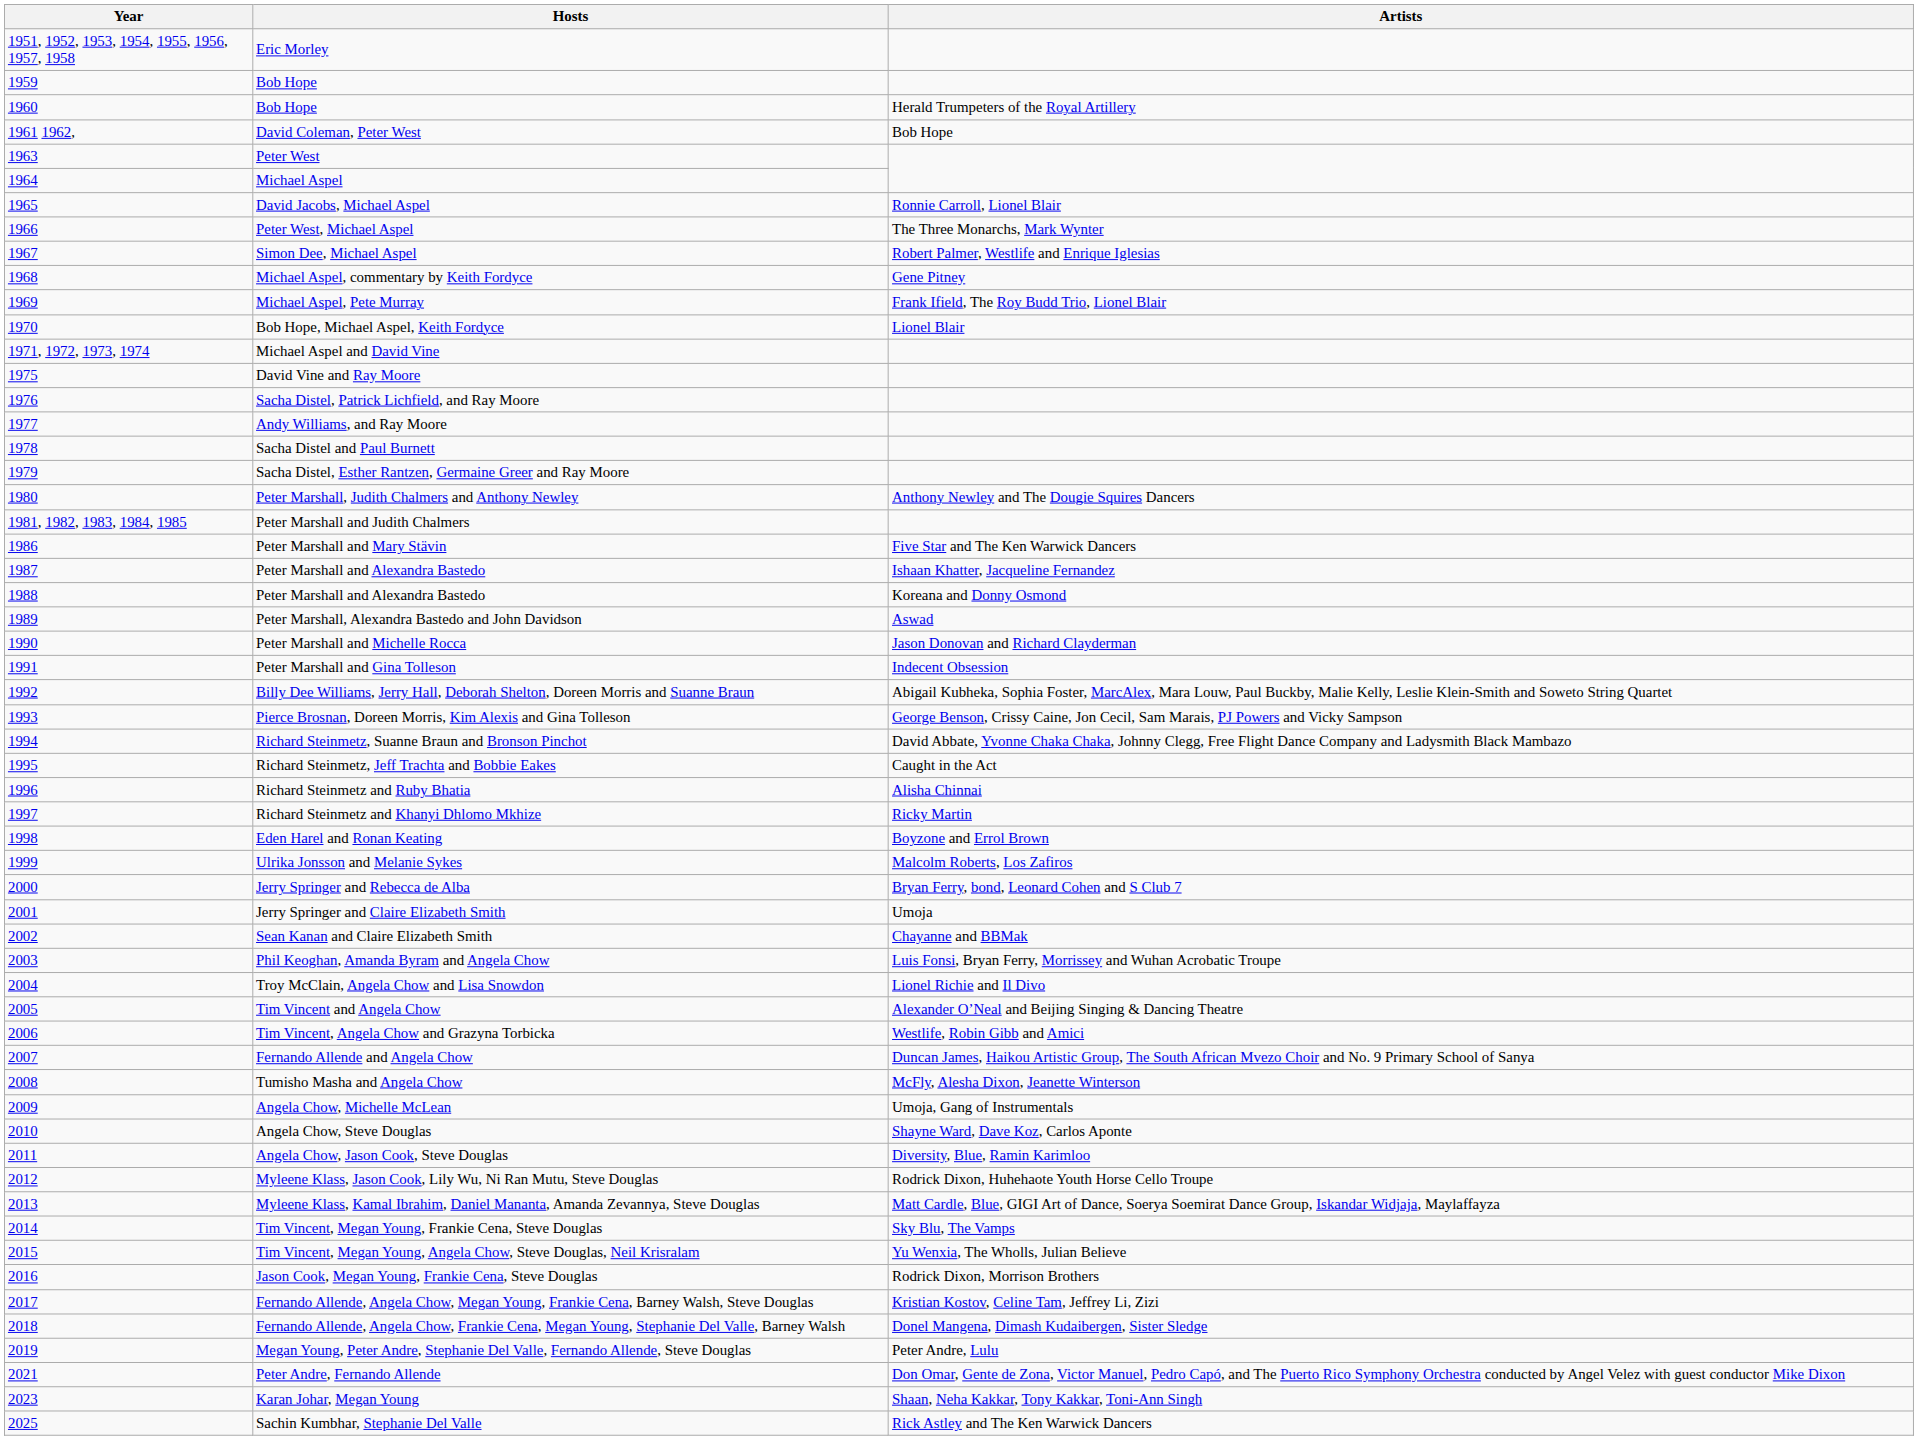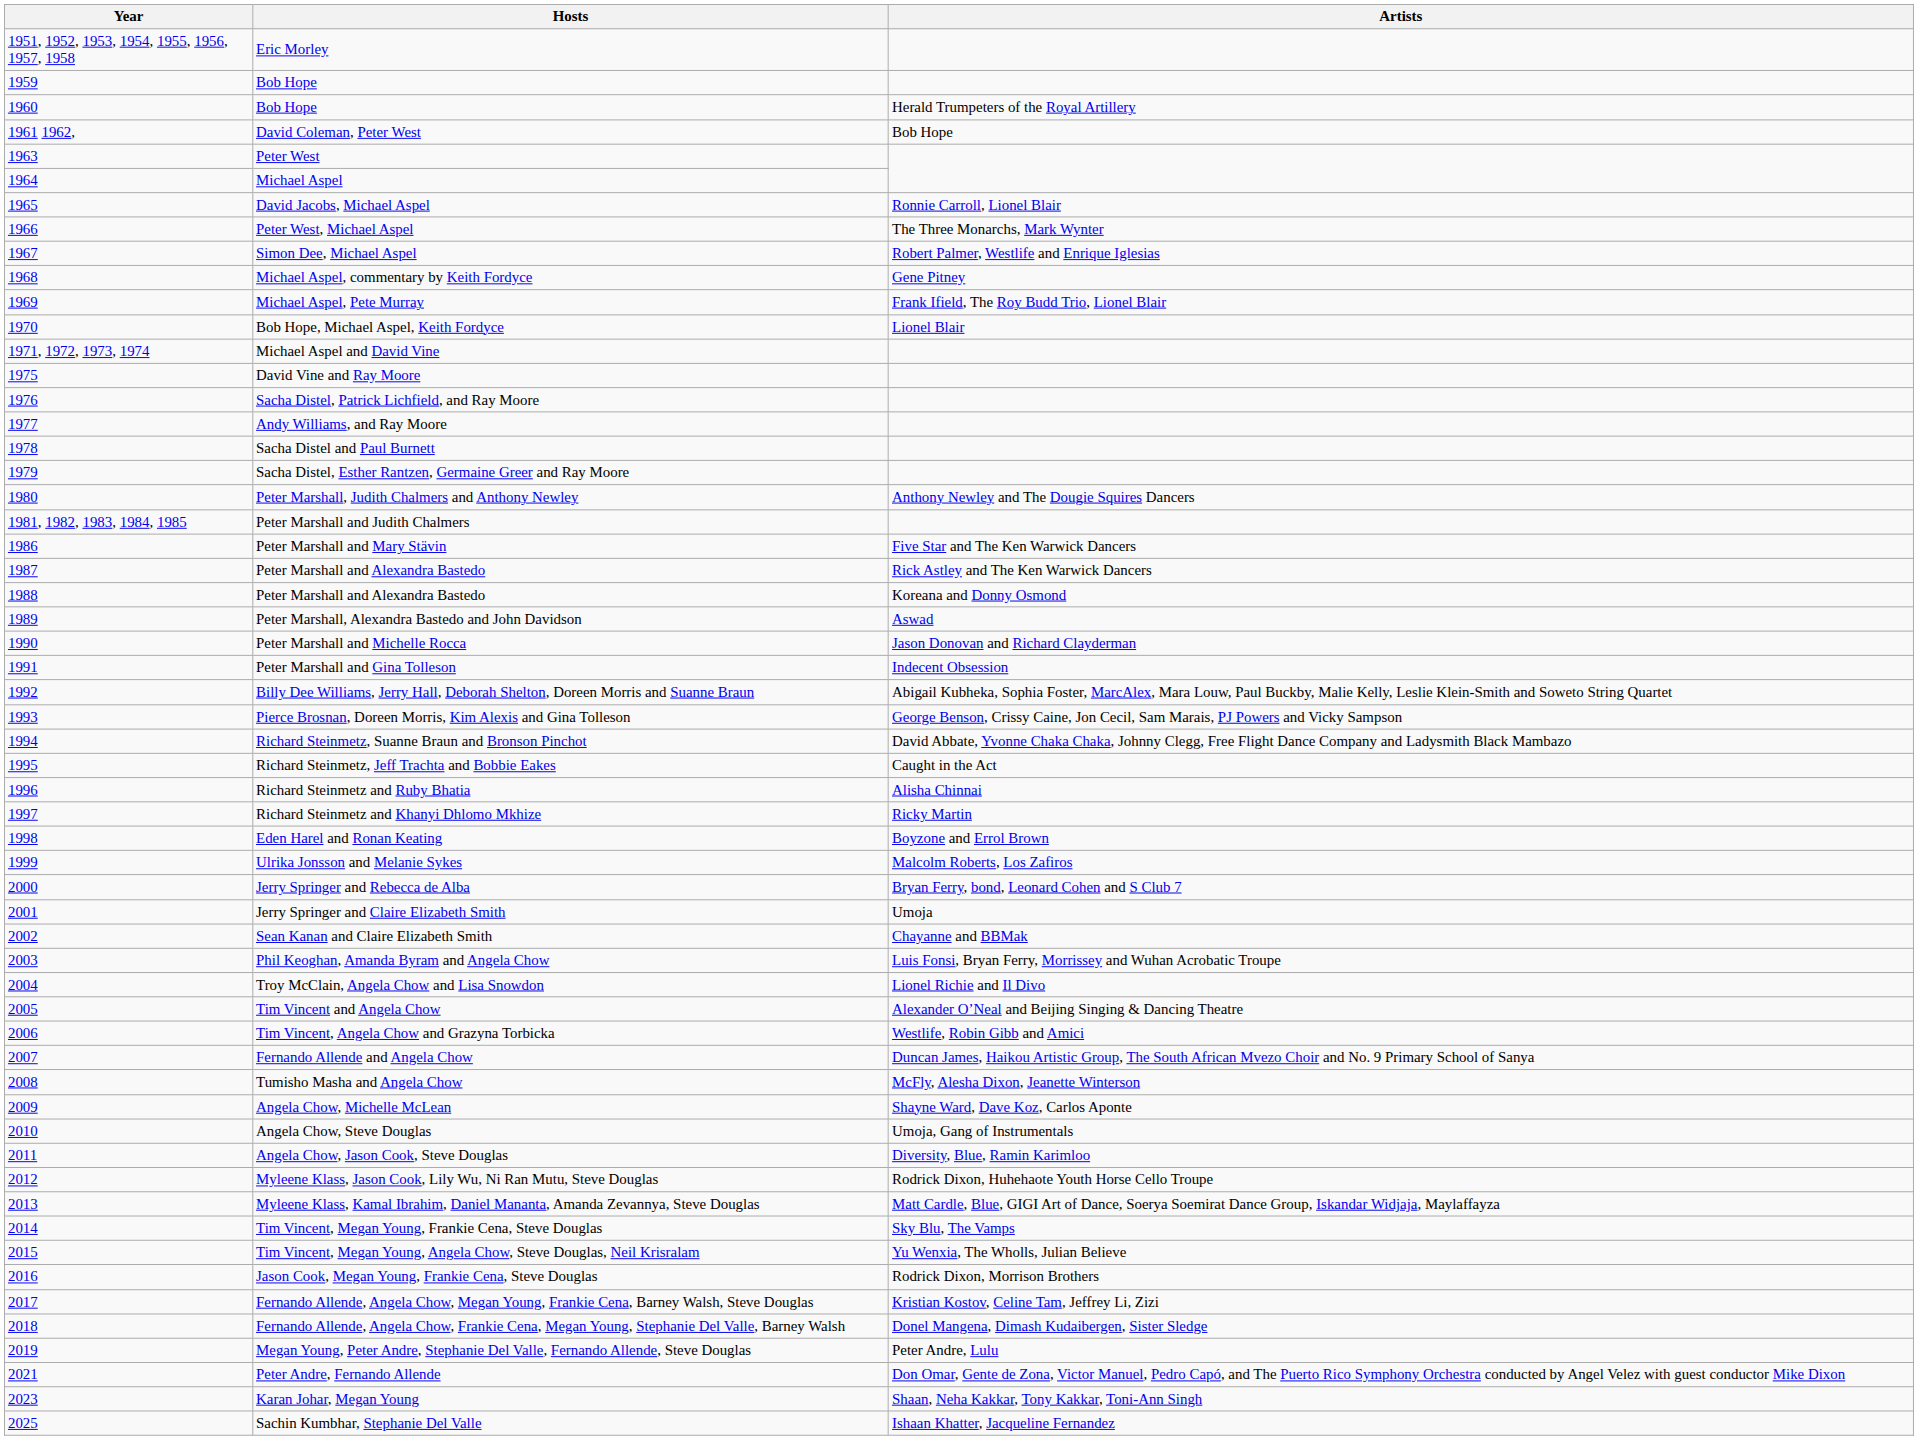(1003, 570) Ishaan Khatter, Jacqueline Fernandez -> (1022, 570) Rick Astley and The Ken Warwick Dancers
(983, 1106) Umoja, Gang of Instrumentals -> (1012, 1106) Shayne Ward, Dave Koz, Carlos Aponte
(1012, 1130) Shayne Ward, Dave Koz, Carlos Aponte -> (983, 1130) Umoja, Gang of Instrumentals
(1022, 1423) Rick Astley and The Ken Warwick Dancers -> (1003, 1423) Ishaan Khatter, Jacqueline Fernandez
